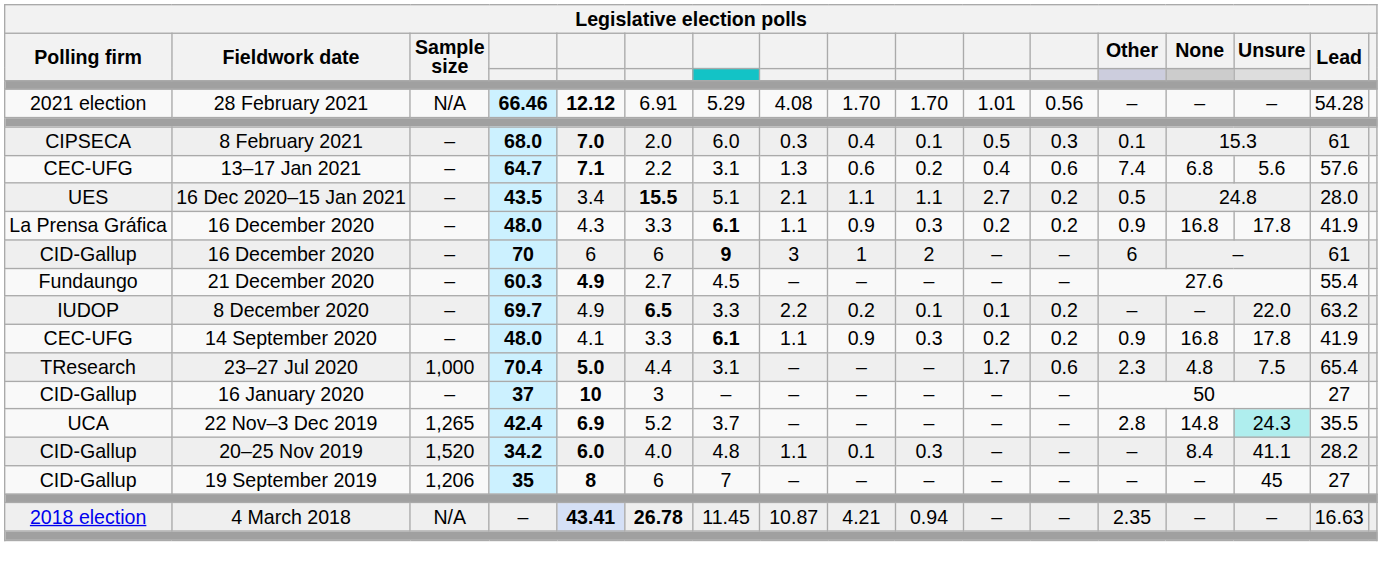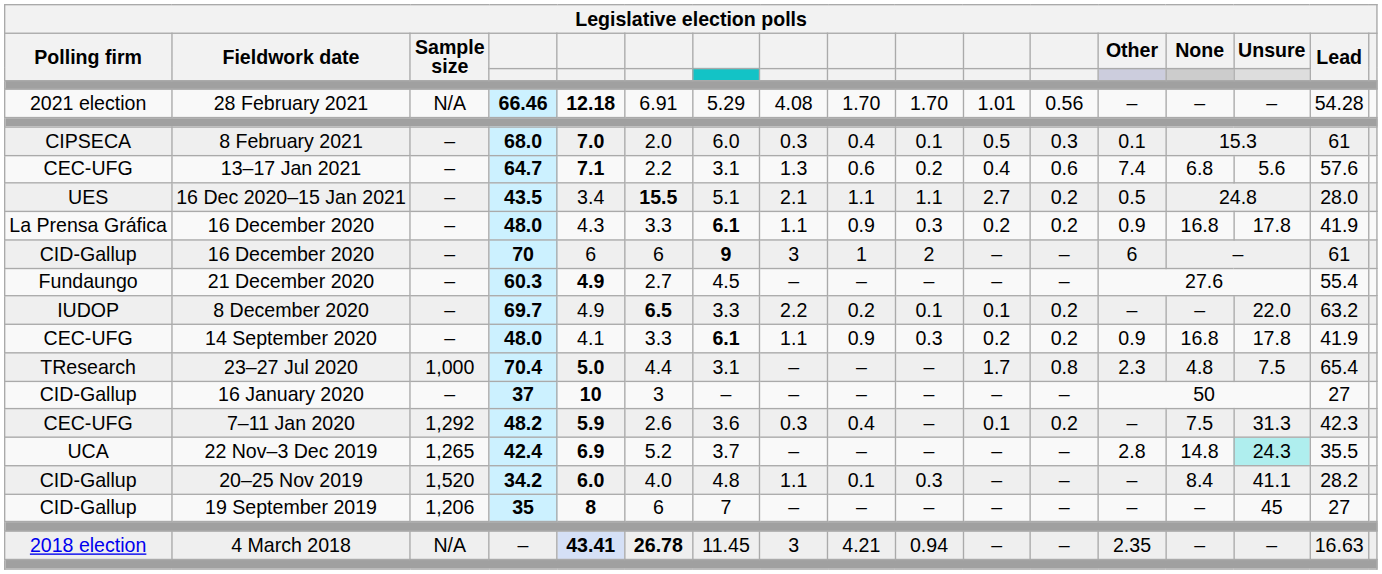(591, 104) 12.12 -> (591, 104) 12.18
(1064, 367) 0.6 -> (1064, 367) 0.8
+ row: (291, 423)
(794, 517) 10.87 -> (794, 546) 3
